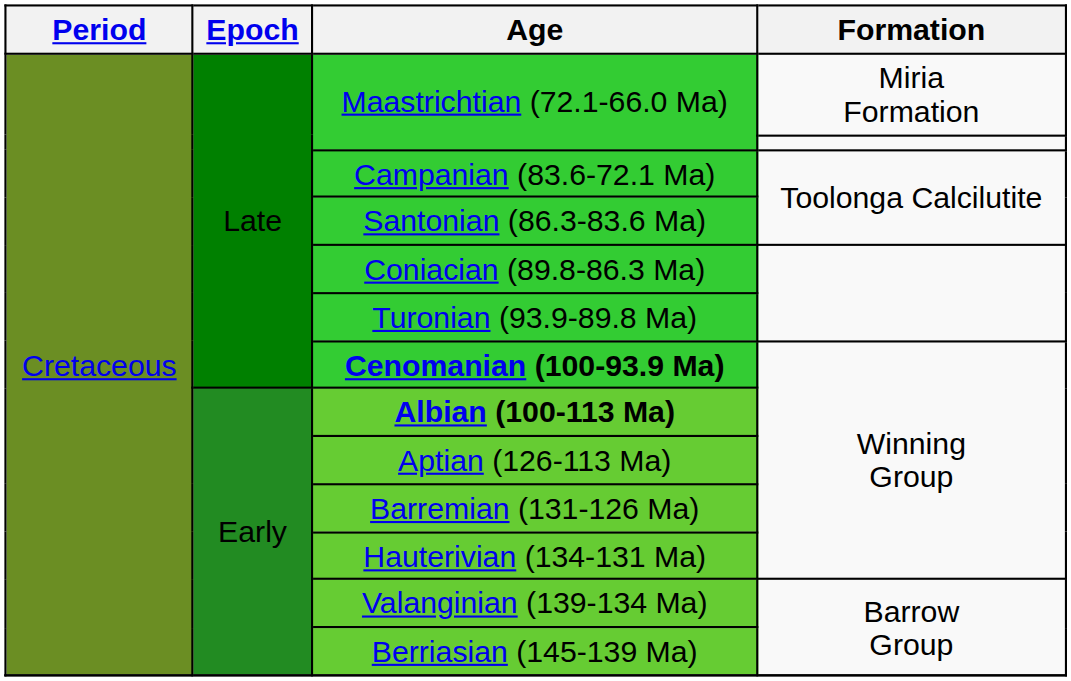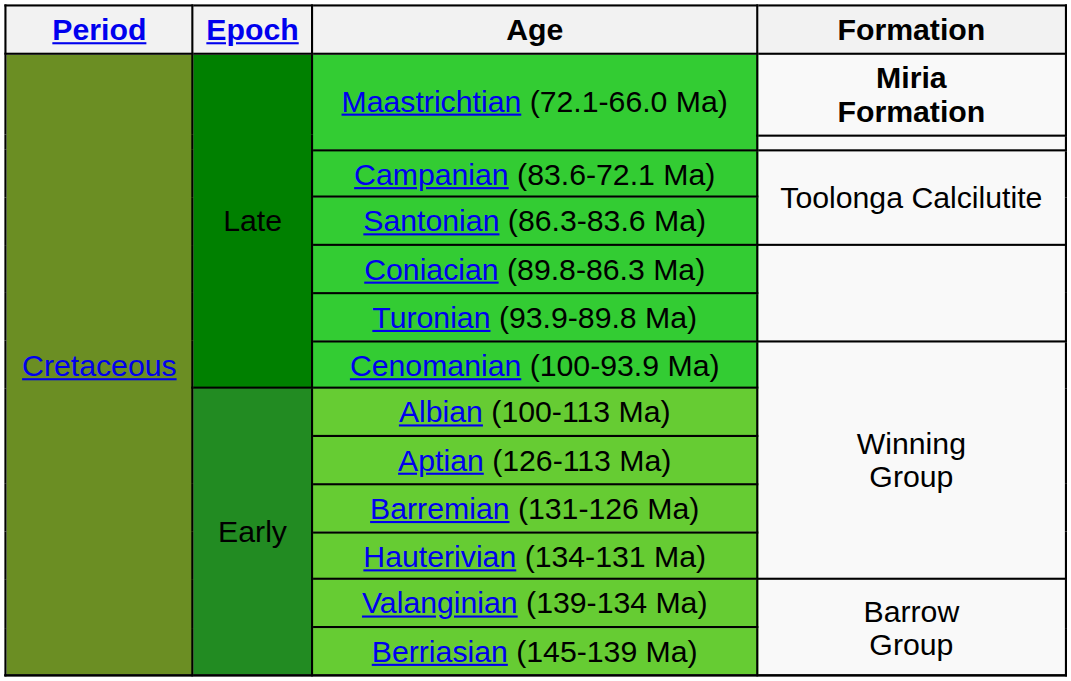(911, 95) normal -> (911, 95) bold
(535, 365) bold -> (535, 365) normal
(535, 412) bold -> (535, 412) normal
